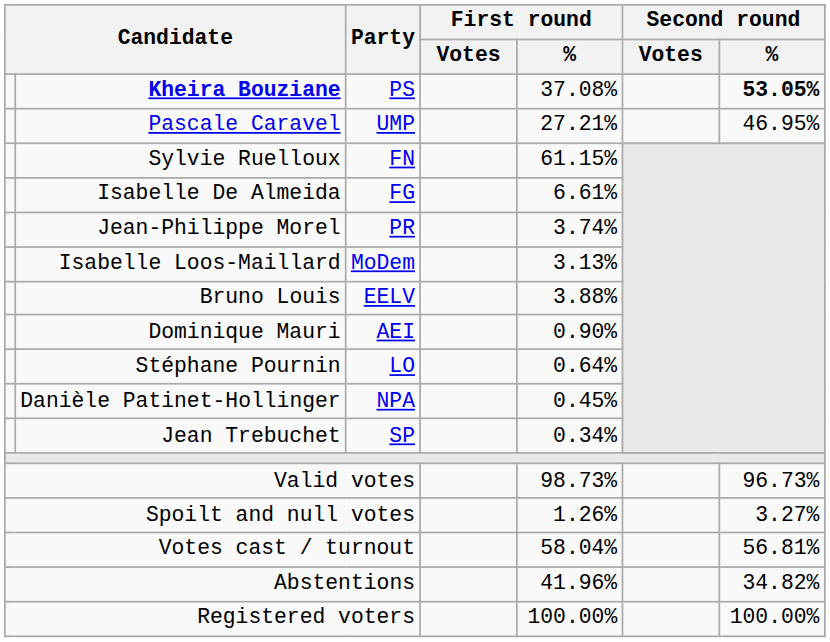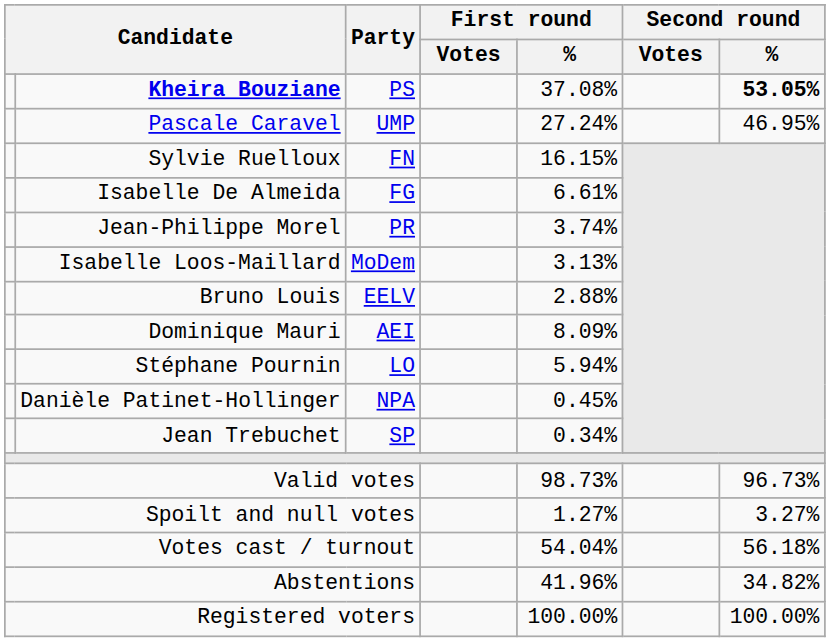(579, 126) 27.21% -> (579, 126) 27.24%
(579, 160) 61.15% -> (579, 160) 16.15%
(585, 298) 3.88% -> (585, 298) 2.88%
(585, 333) 0.90% -> (585, 333) 8.09%
(585, 367) 0.64% -> (585, 367) 5.94%
(585, 516) 1.26% -> (585, 516) 1.27%
(579, 550) 58.04% -> (579, 550) 54.04%
(781, 550) 56.81% -> (781, 550) 56.18%
